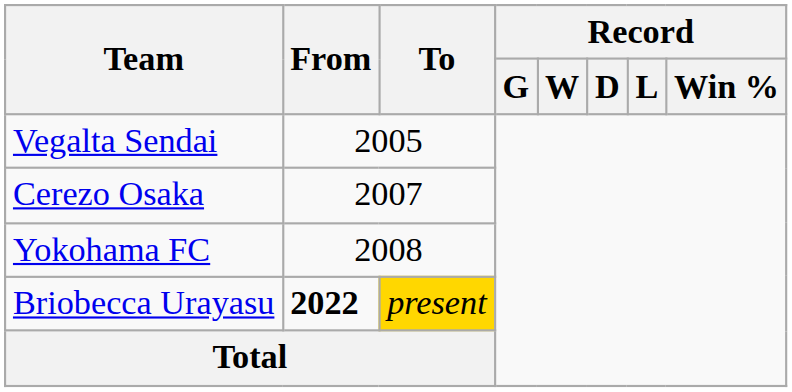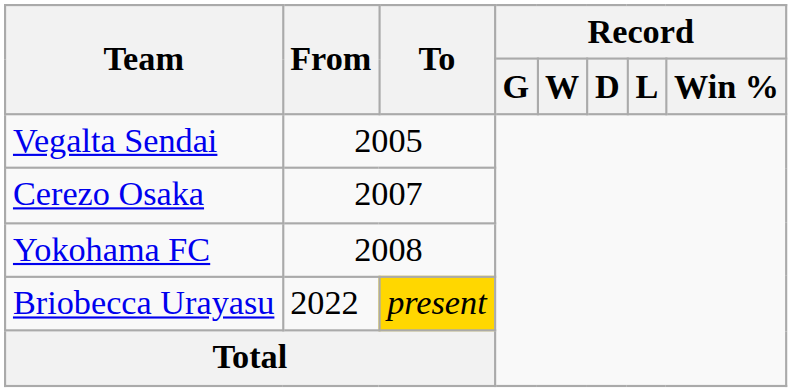(324, 303) bold -> (324, 303) normal
